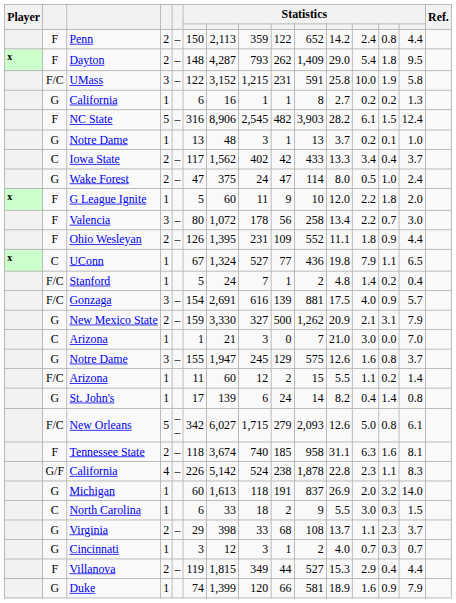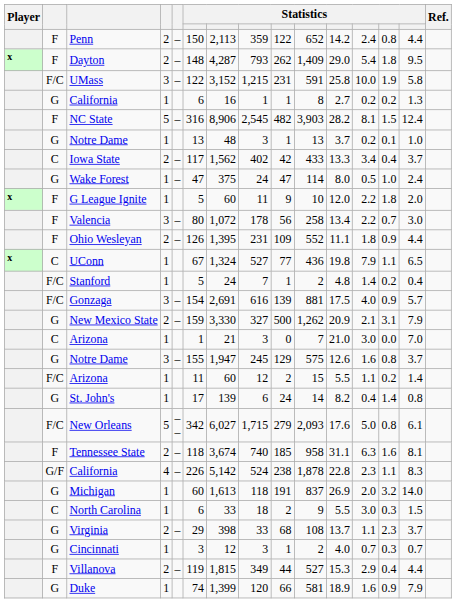(369, 120) 6.1 -> (369, 120) 8.1
(166, 178) 2 -> (166, 178) 1
(339, 425) 12.6 -> (339, 425) 17.6
